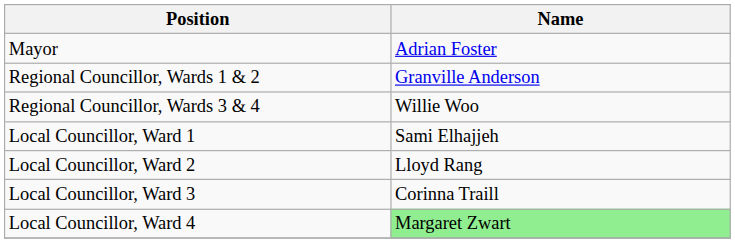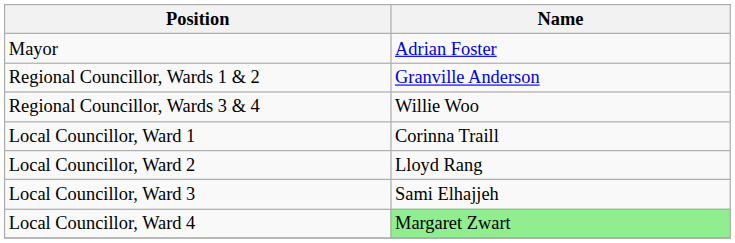(447, 135) Sami Elhajjeh -> (447, 135) Corinna Traill
(447, 194) Corinna Traill -> (447, 194) Sami Elhajjeh
